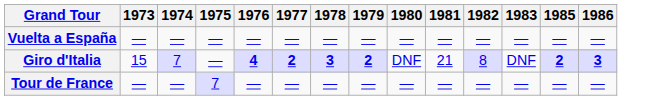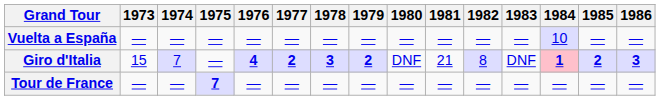+ column: (559, 15)
(215, 83) normal -> (215, 83) bold
